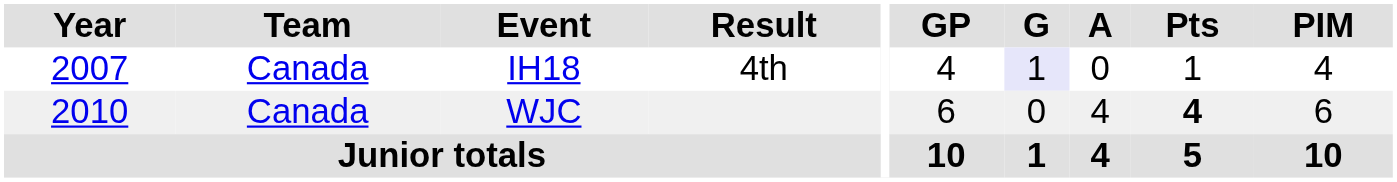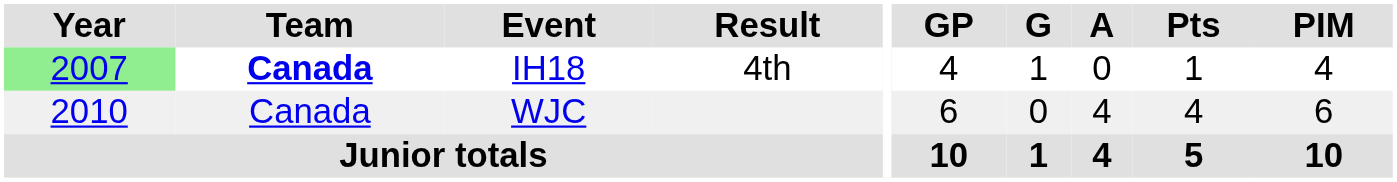(90, 68) no background -> (89, 68) lightgreen background
(308, 68) normal -> (310, 68) bold
(1036, 68) lavender background -> (1038, 68) no background
(1192, 111) bold -> (1194, 111) normal
